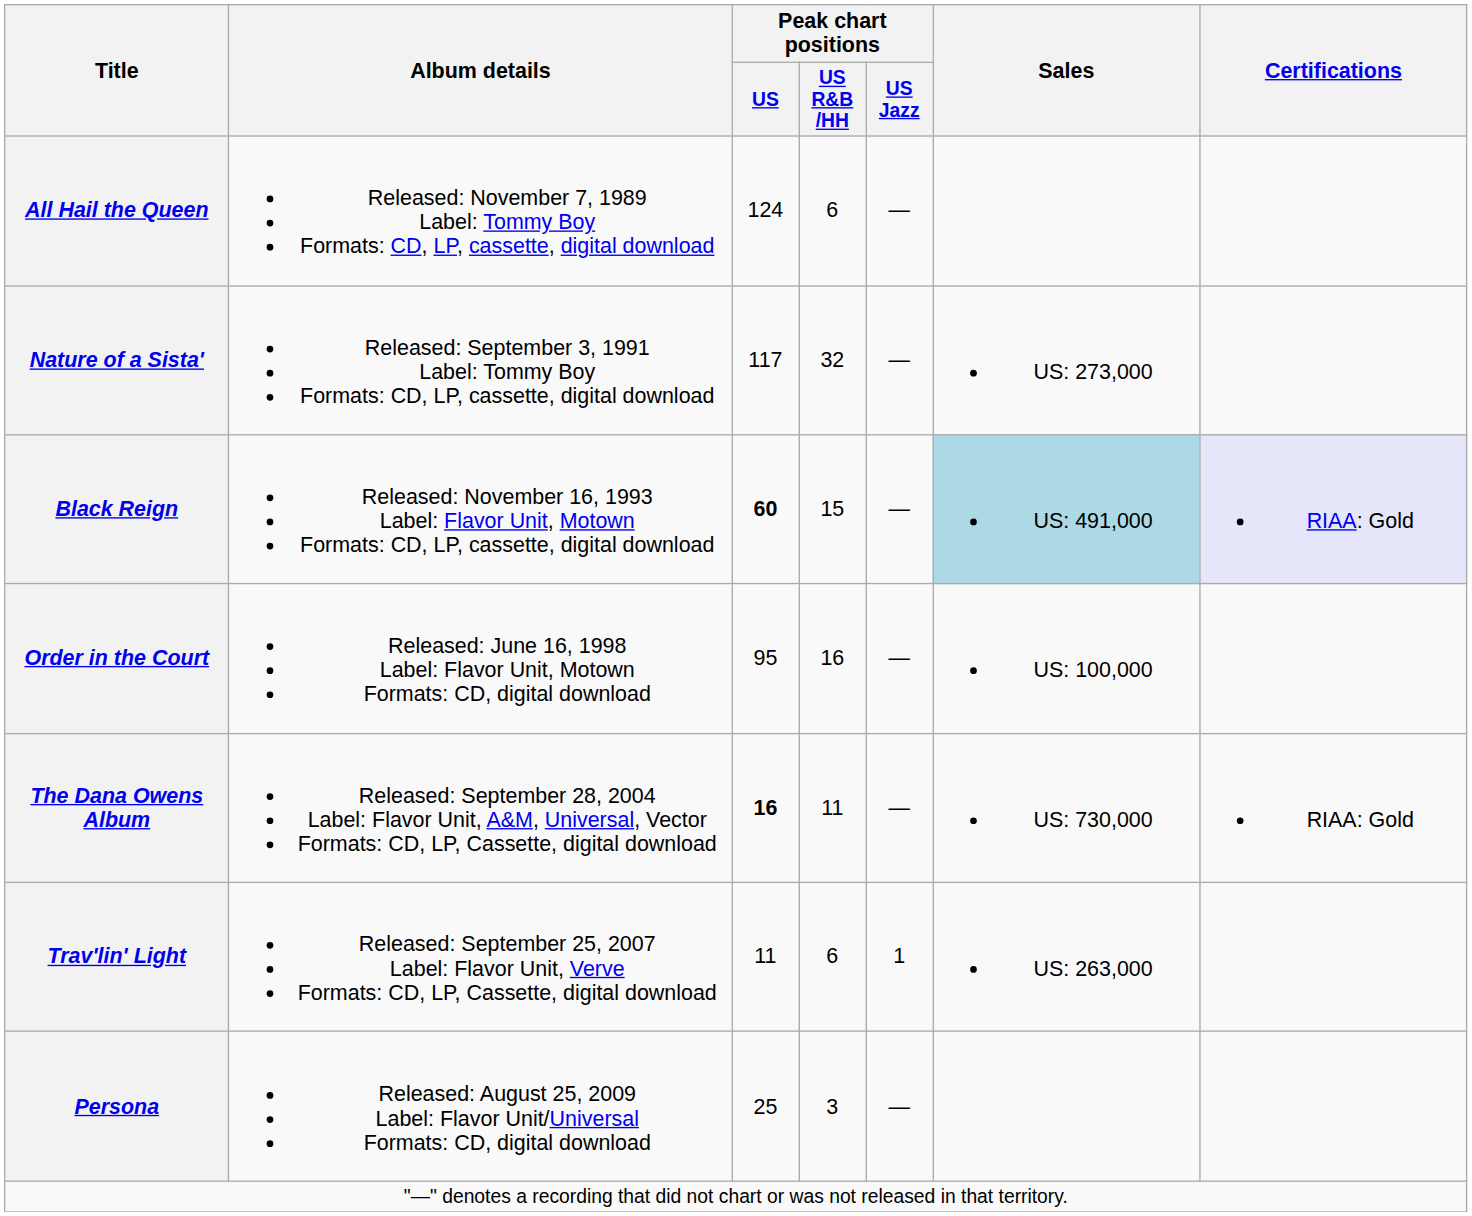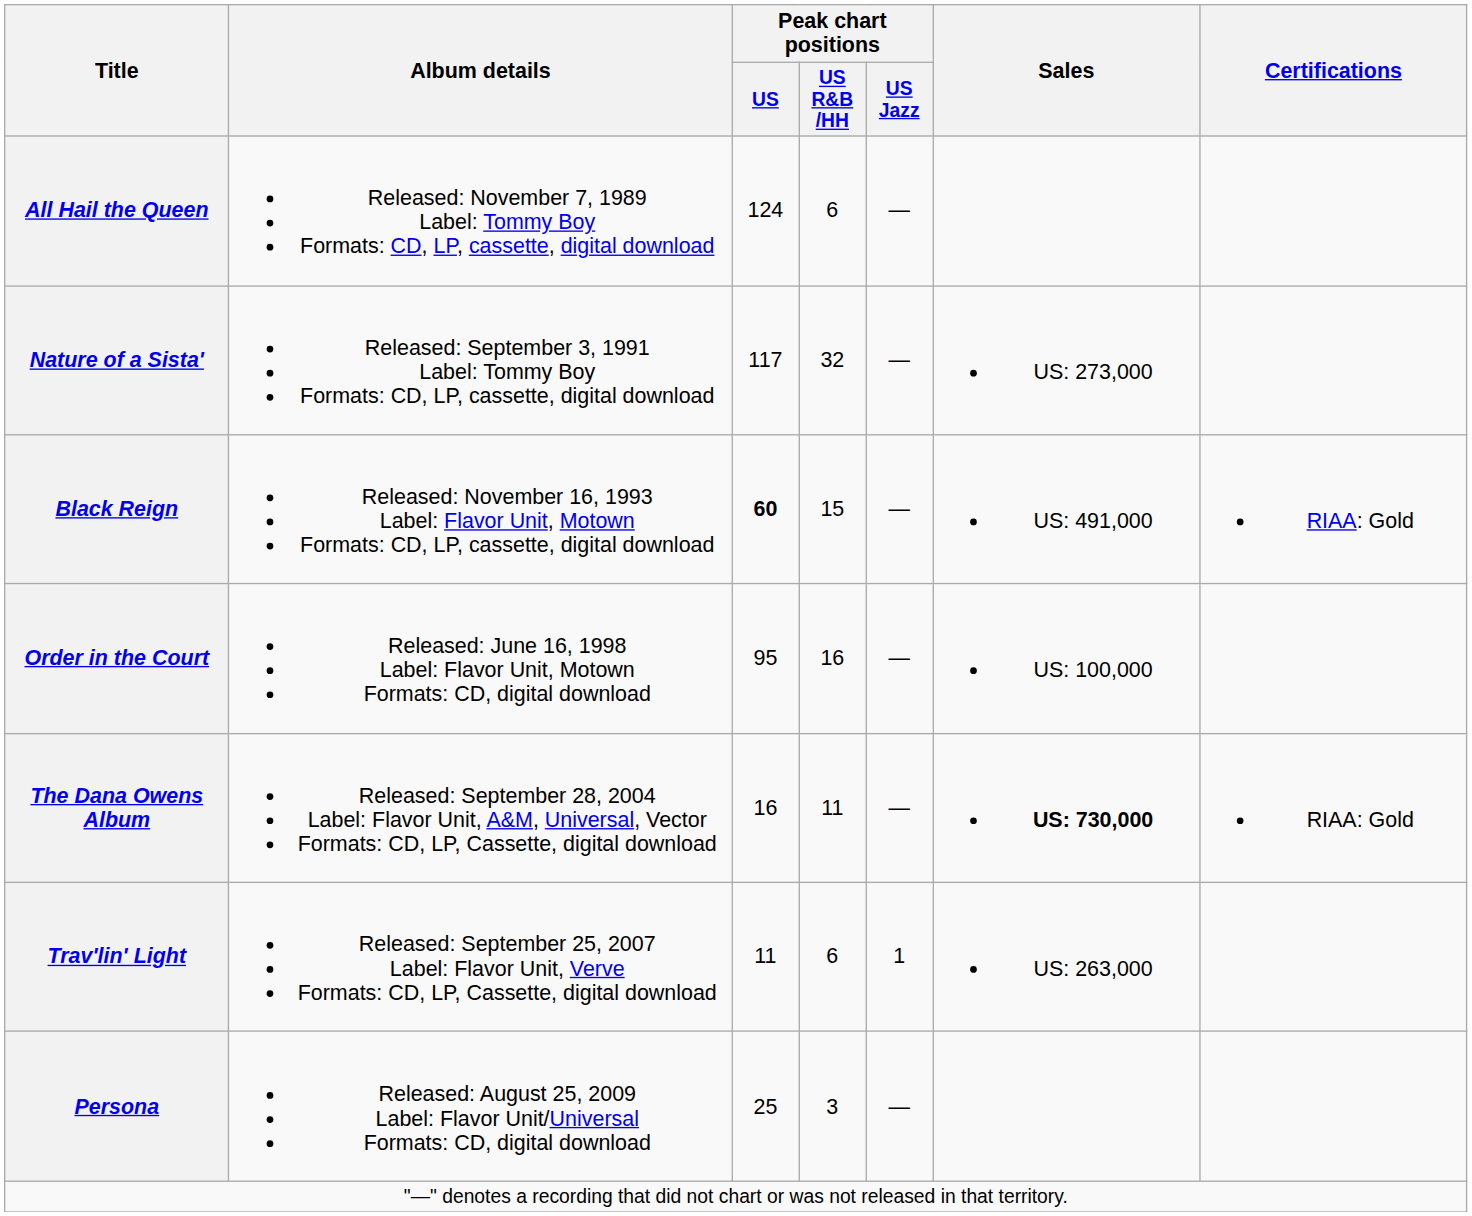(1066, 521) lightblue background -> (1066, 521) no background
(1333, 521) lavender background -> (1333, 521) no background
(765, 807) bold -> (765, 807) normal
(1066, 820) normal -> (1066, 820) bold
